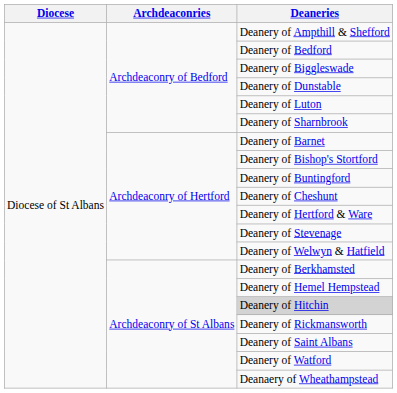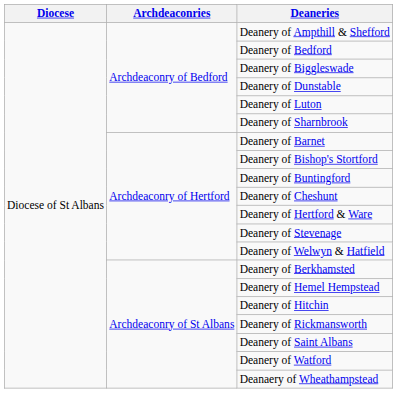(284, 305) lightgrey background -> (284, 305) no background
